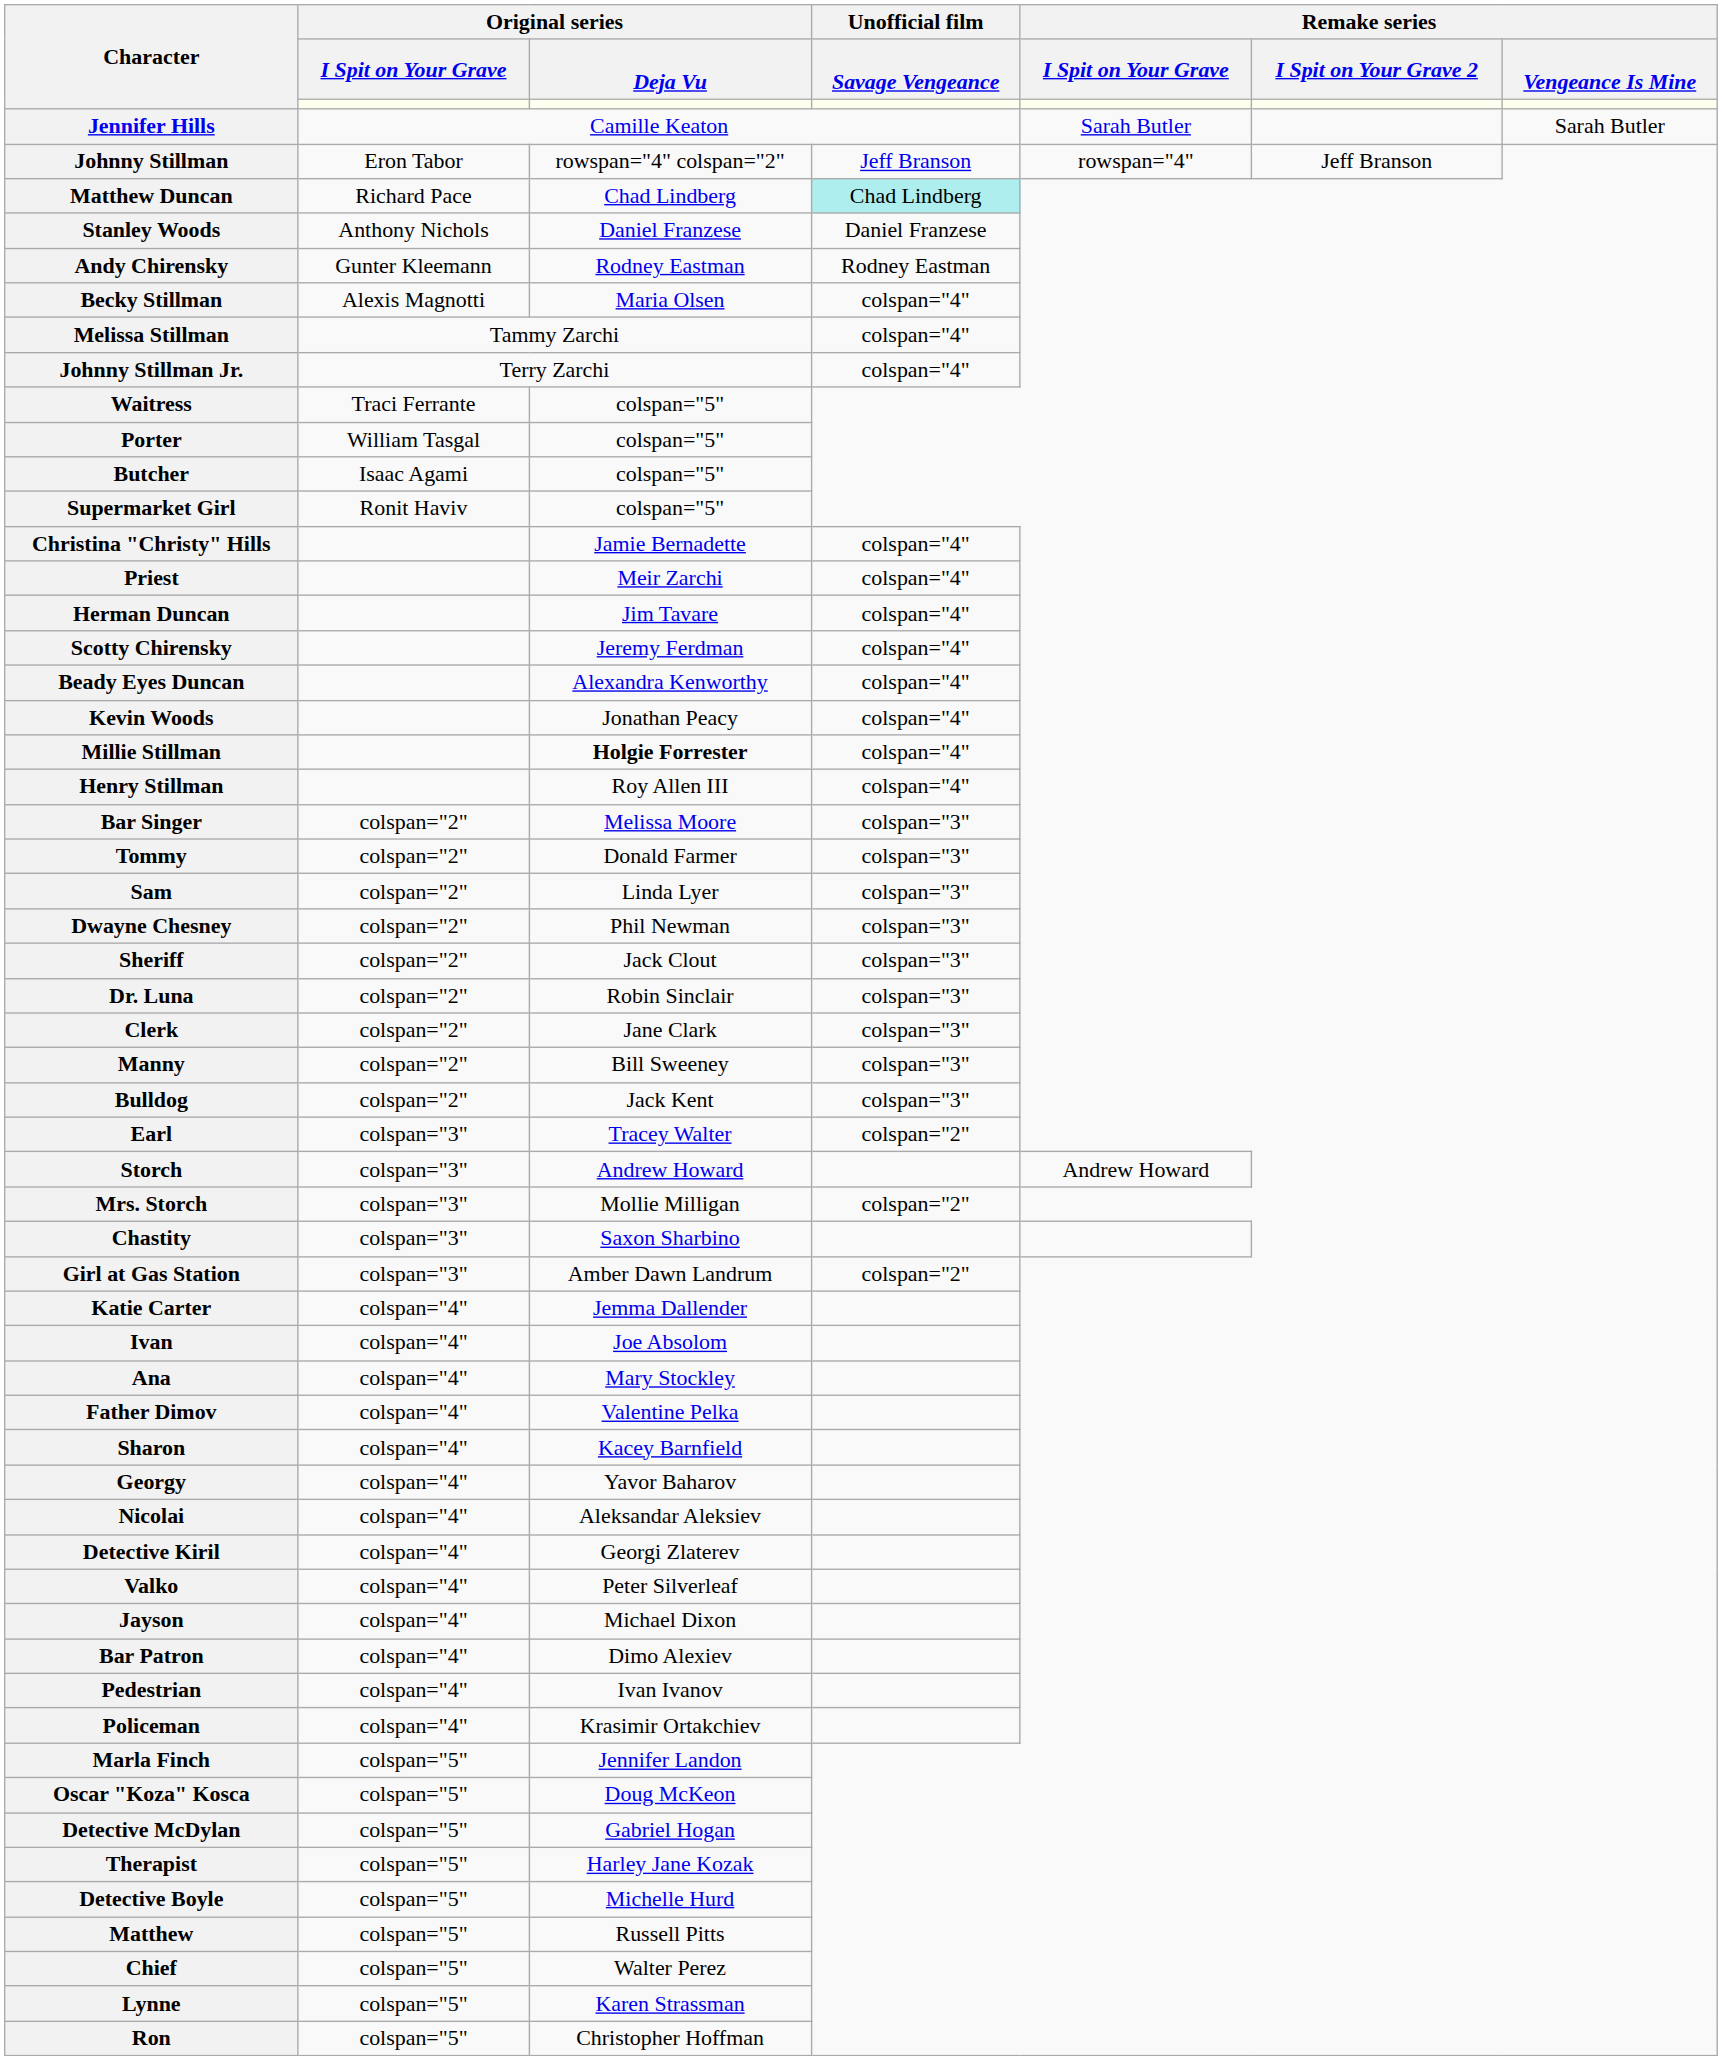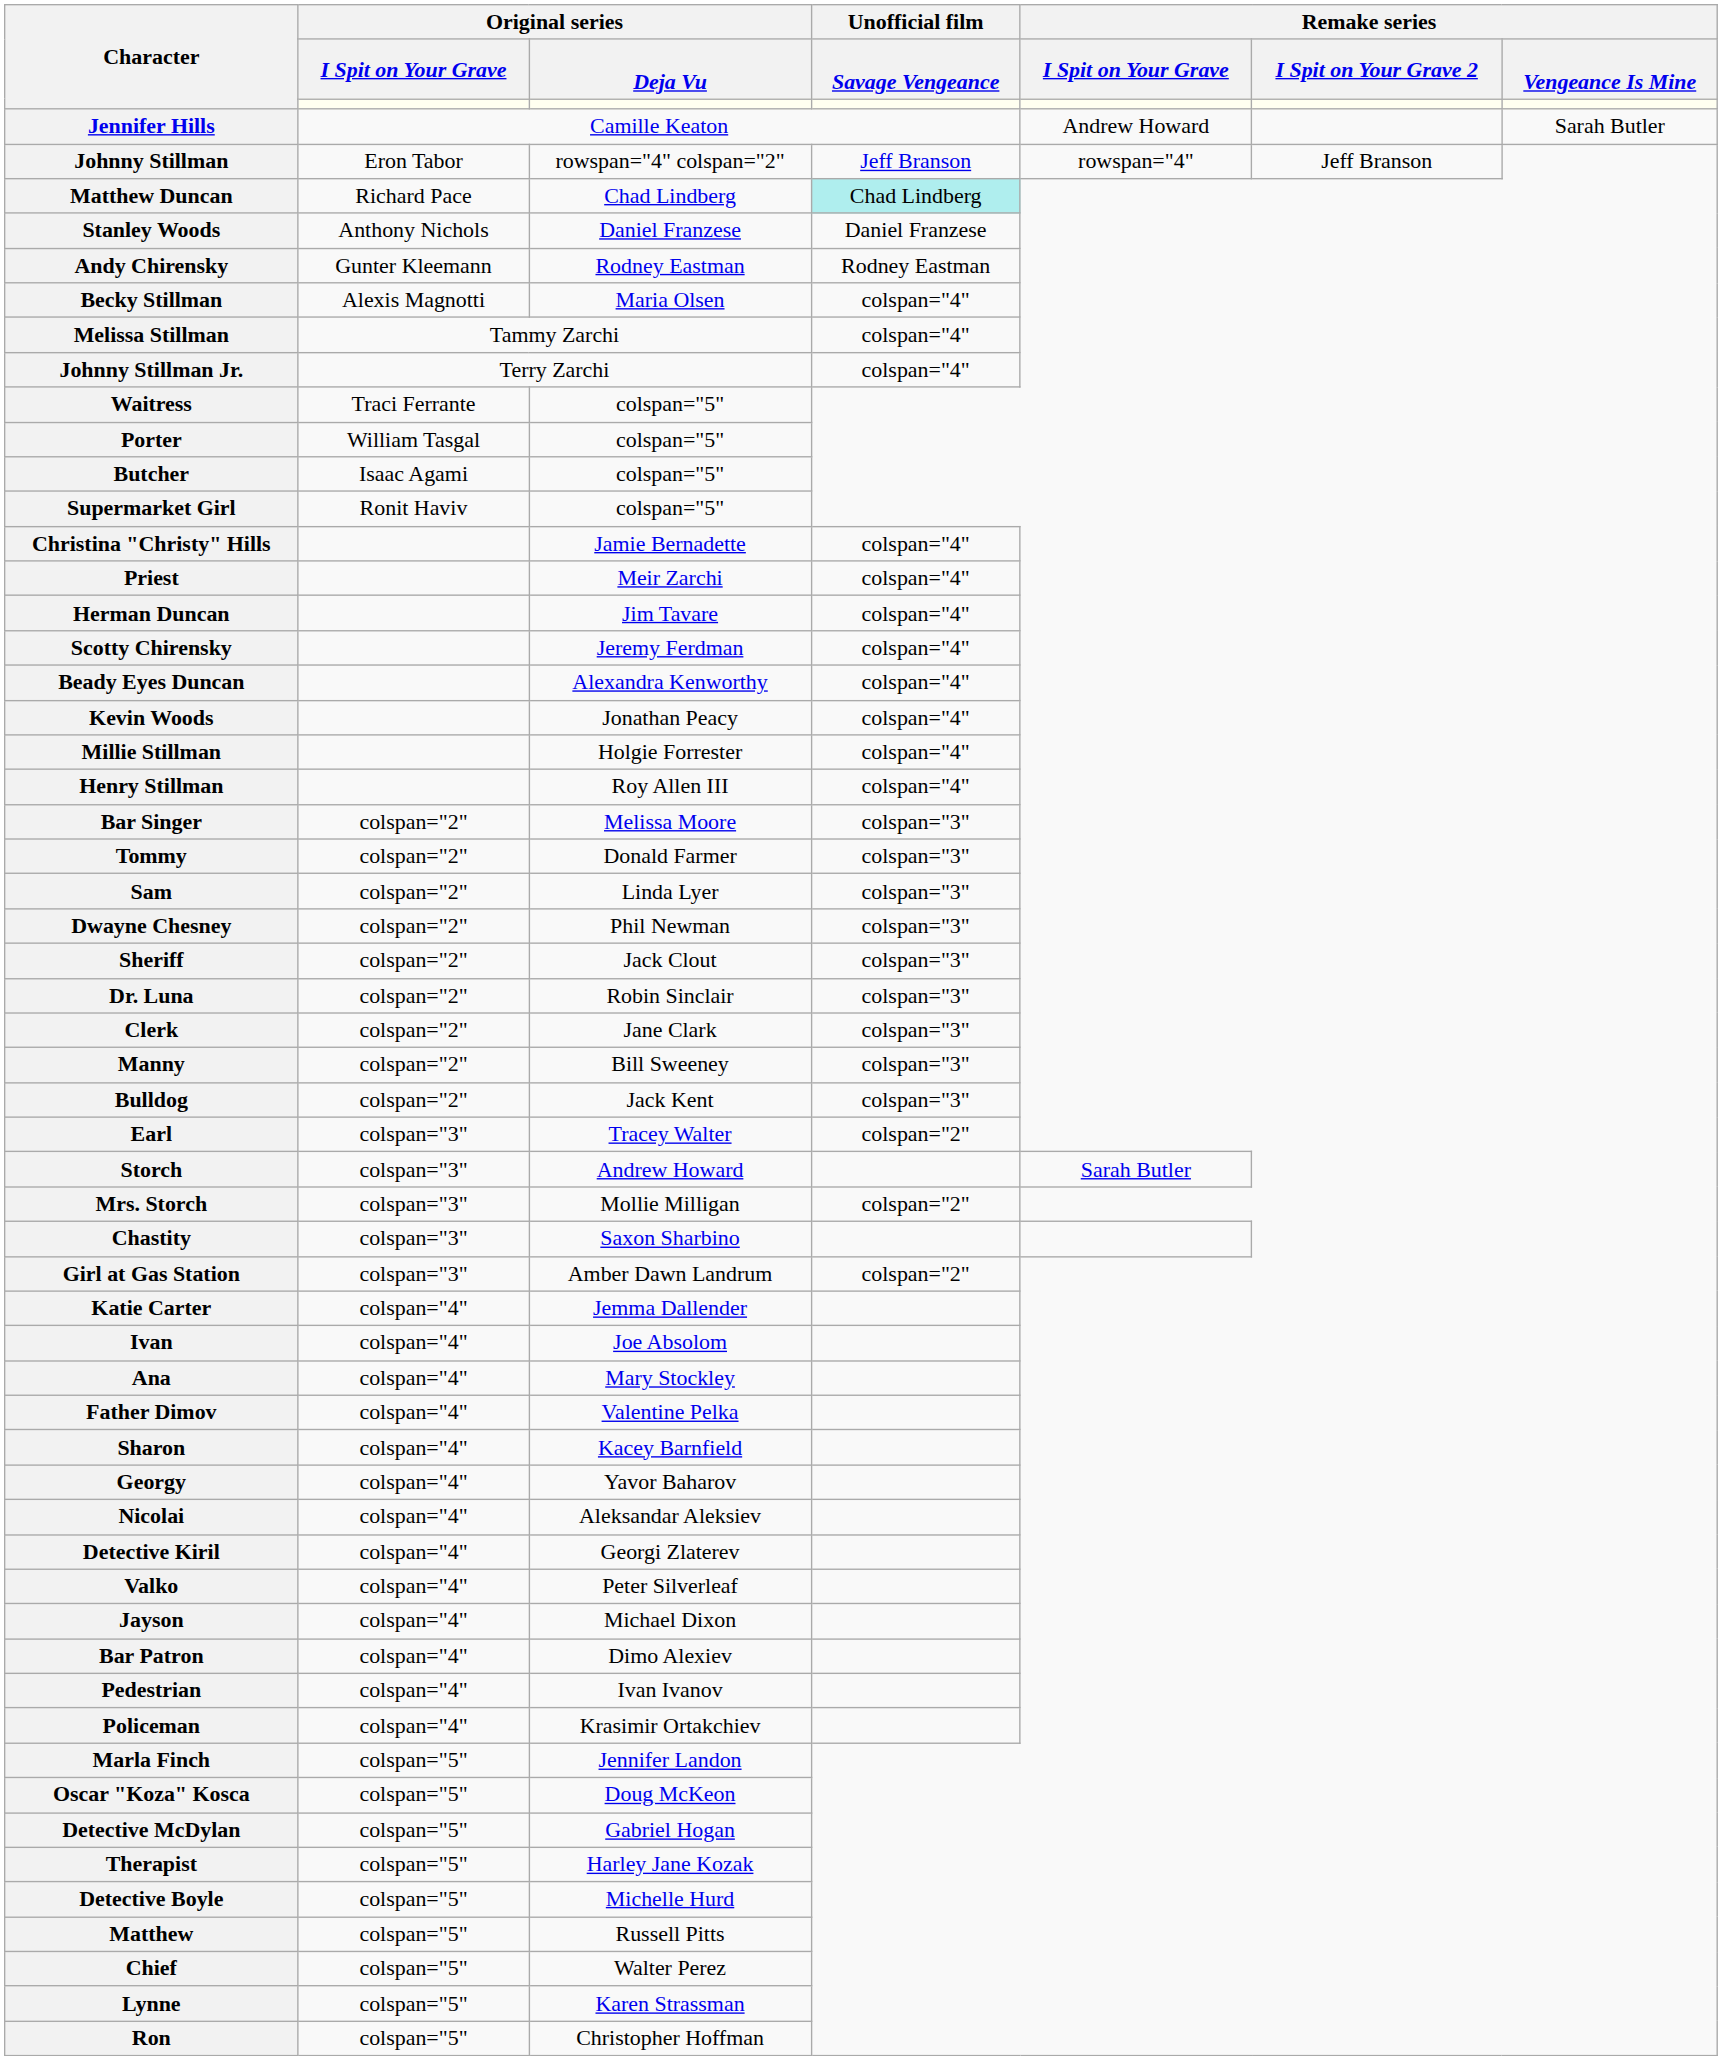(1136, 126) Sarah Butler -> (1136, 126) Andrew Howard
(670, 751) bold -> (670, 751) normal
(1136, 1169) Andrew Howard -> (1136, 1169) Sarah Butler
